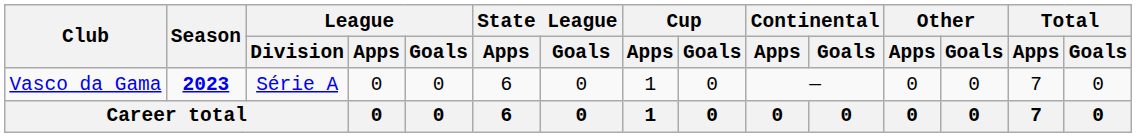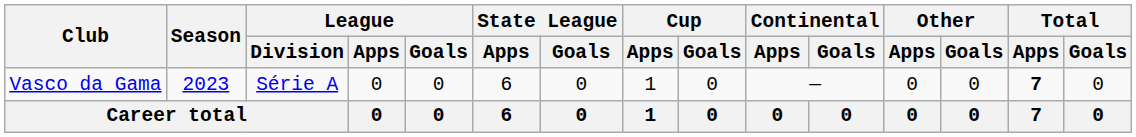(206, 84) bold -> (206, 84) normal
(1036, 84) normal -> (1036, 84) bold
